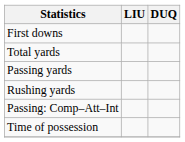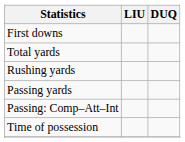rows swapped: (41, 89) <-> (39, 71)
